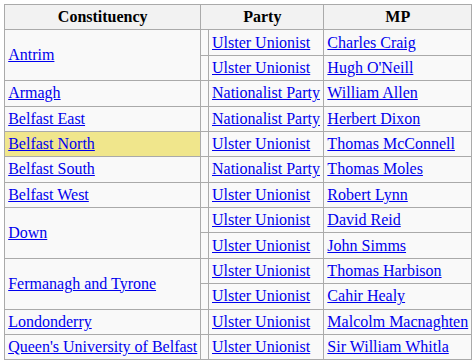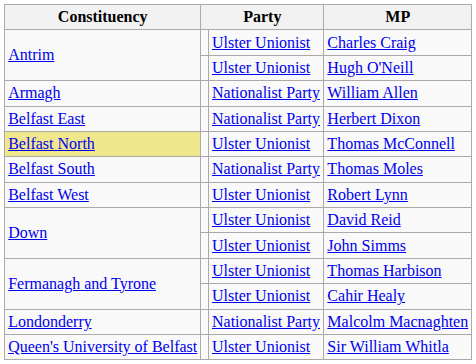(261, 321) Ulster Unionist -> (266, 321) Nationalist Party
